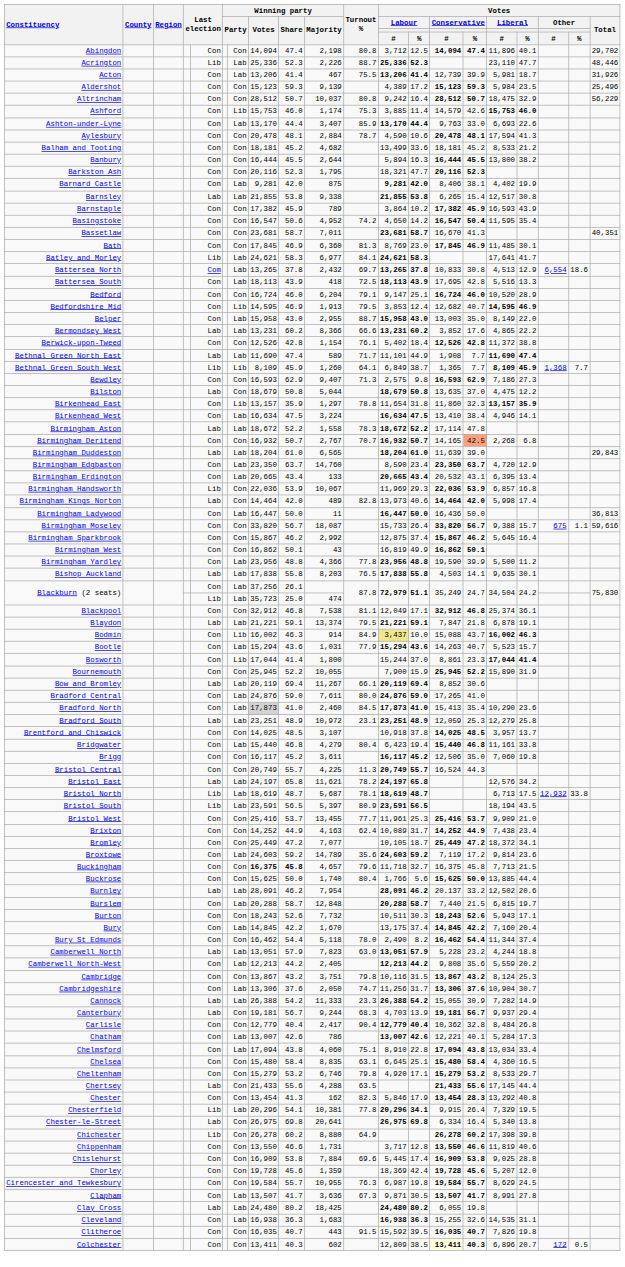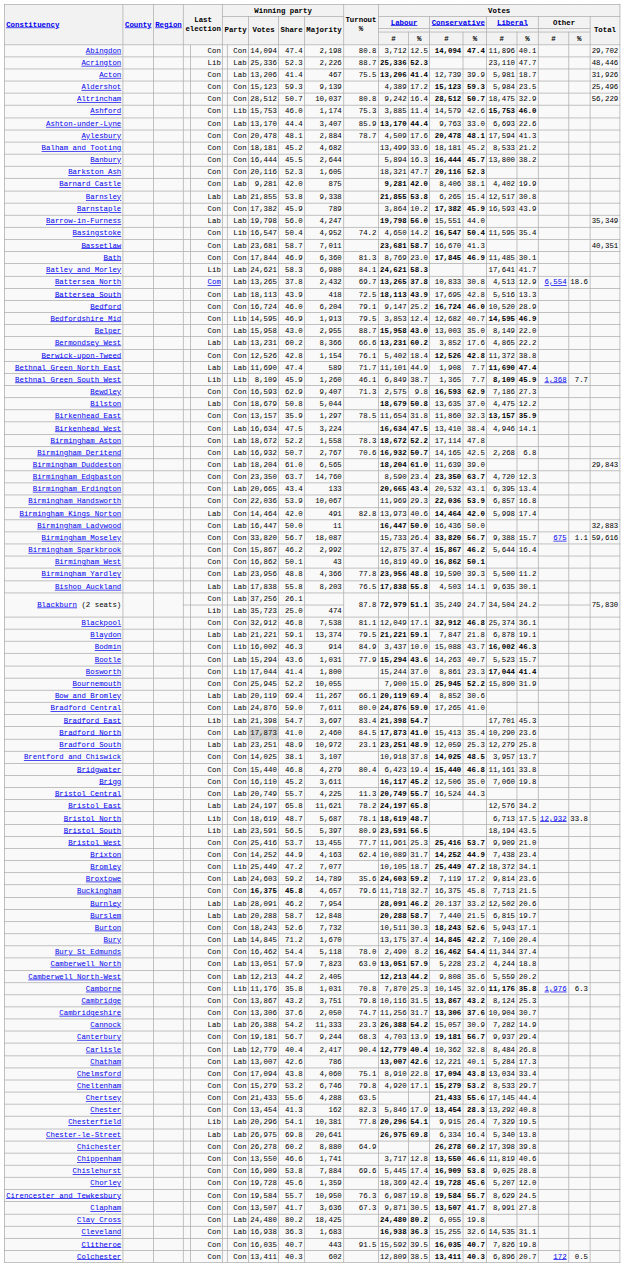(396, 136) 4,590 -> (396, 136) 4,509
(419, 136) 10.6 -> (419, 136) 17.6
(476, 161) 45.5 -> (476, 161) 45.7
(331, 173) 1,795 -> (331, 173) 1,605
+ row: (84, 222)
(240, 222) Con -> (240, 234) Lib
(294, 222) 50.6 -> (294, 234) 50.4
(240, 234) Con -> (240, 246) Lab
(264, 246) 17,845 -> (264, 258) 17,844
(331, 258) 6,977 -> (331, 270) 6,980
(419, 295) 25.1 -> (419, 307) 25.2
(368, 368) 64.1 -> (368, 380) 46.1
(240, 404) Lib -> (240, 416) Con
(368, 404) 78.8 -> (368, 416) 78.5
(214, 429) Lab -> (214, 441) Con
(240, 441) Con -> (240, 453) Lab
(368, 441) 70.7 -> (368, 453) 70.6
(476, 441) lightsalmon background -> (476, 453) no background
(214, 453) Lab -> (214, 465) Con
(240, 465) Lab -> (240, 477) Con
(528, 465) 12.9 -> (528, 477) 12.3
(214, 490) Lib -> (214, 502) Con
(335, 502) 489 -> (335, 514) 491
(605, 514) 36,813 -> (605, 526) 32,883
(504, 538) 5,645 -> (504, 550) 5,644
(476, 563) 39.9 -> (476, 575) 39.3
(396, 636) khaki background -> (396, 648) no background
+ row: (93, 721)
(294, 733) 48.5 -> (294, 758) 38.1
(240, 745) Lab -> (240, 770) Con
(264, 758) 16,117 -> (264, 782) 16,110
(240, 770) Con -> (240, 794) Lab
(240, 794) Lab -> (240, 818) Con
(240, 843) Con -> (240, 867) Lib
- row: (104, 879)
(214, 904) Con -> (214, 916) Lab
(294, 928) 42.2 -> (294, 940) 71.2
(214, 952) Lab -> (214, 965) Con
+ row: (104, 989)
(240, 989) Lab -> (240, 1013) Con
(448, 1001) 15,055 -> (448, 1026) 15,057
(214, 1013) Lab -> (214, 1038) Con
(240, 1026) Con -> (240, 1050) Lab
(240, 1050) Lab -> (240, 1074) Con
- row: (106, 1062)
(214, 1086) Lab -> (214, 1099) Con
(419, 1111) 34.1 -> (419, 1123) 54.1
(240, 1123) Con -> (240, 1135) Lab
(214, 1135) Lib -> (214, 1147) Con
(331, 1147) 1,731 -> (331, 1160) 1,741
(328, 1184) 10,955 -> (328, 1196) 10,950
(240, 1196) Lab -> (240, 1208) Con
(214, 1208) Lab -> (214, 1220) Con
(448, 1245) lightyellow background -> (448, 1257) no background
